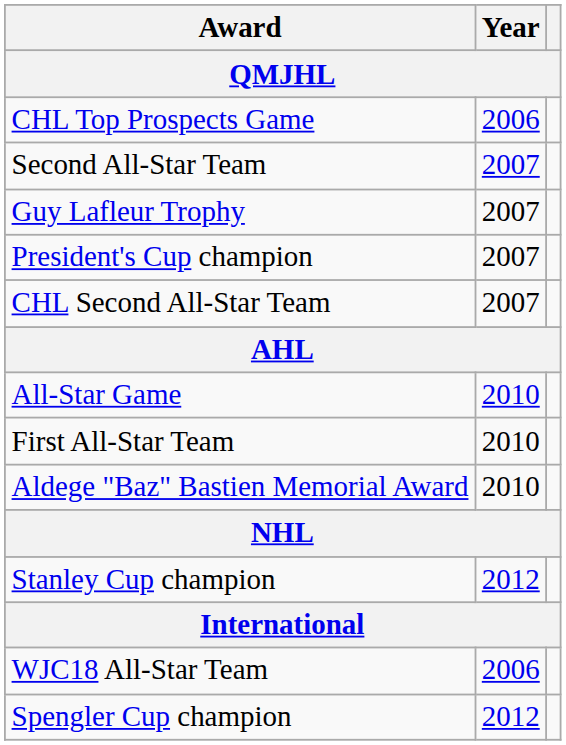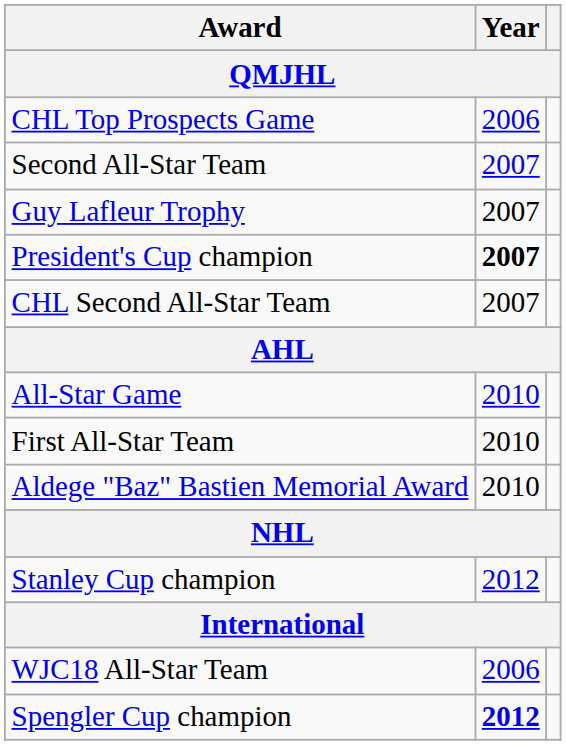(511, 257) normal -> (511, 257) bold
(511, 716) normal -> (511, 716) bold
